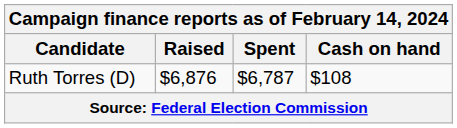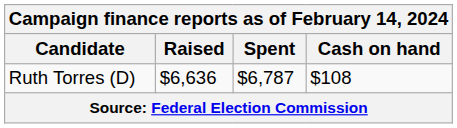(188, 78) $6,876 -> (188, 78) $6,636
